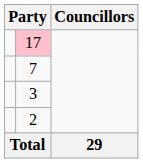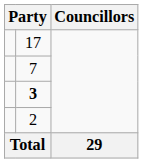(33, 42) pink background -> (33, 42) no background
(33, 94) normal -> (33, 94) bold
